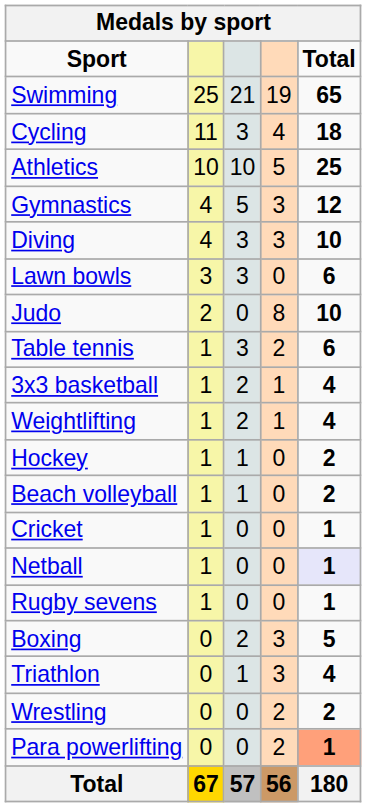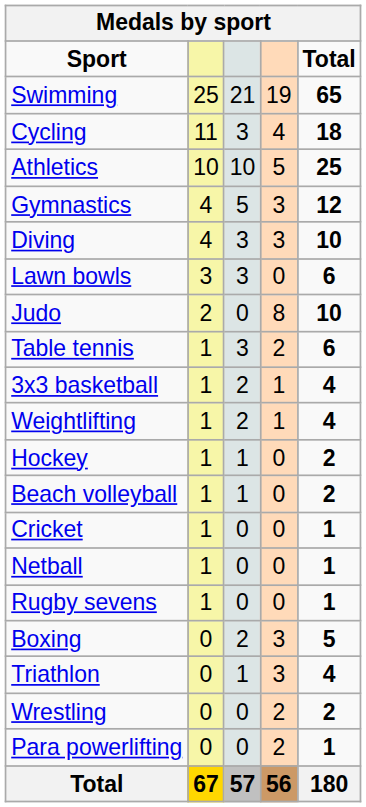(329, 566) lavender background -> (329, 566) no background
(329, 748) lightsalmon background -> (329, 748) no background
